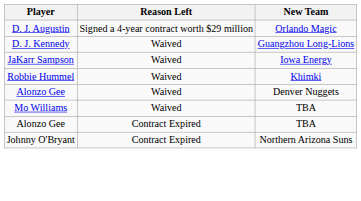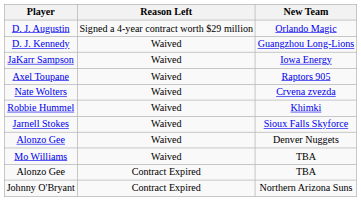+ row: (41, 76)
+ row: (41, 92)
+ row: (41, 124)
